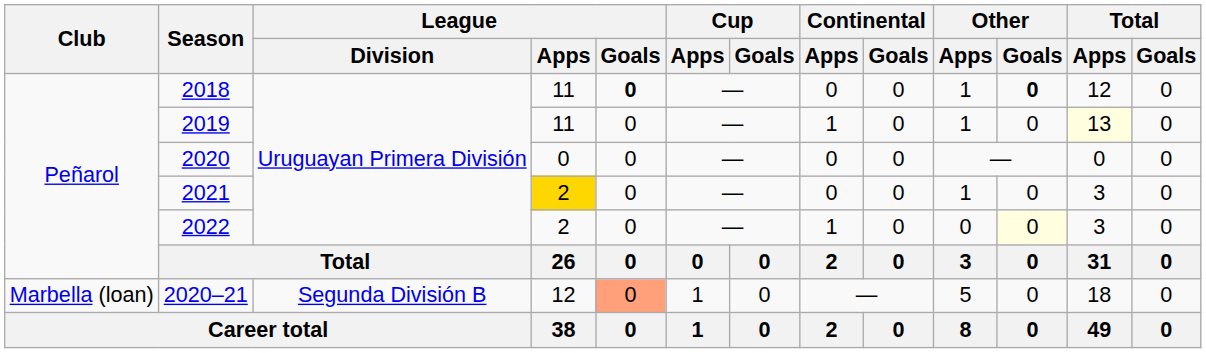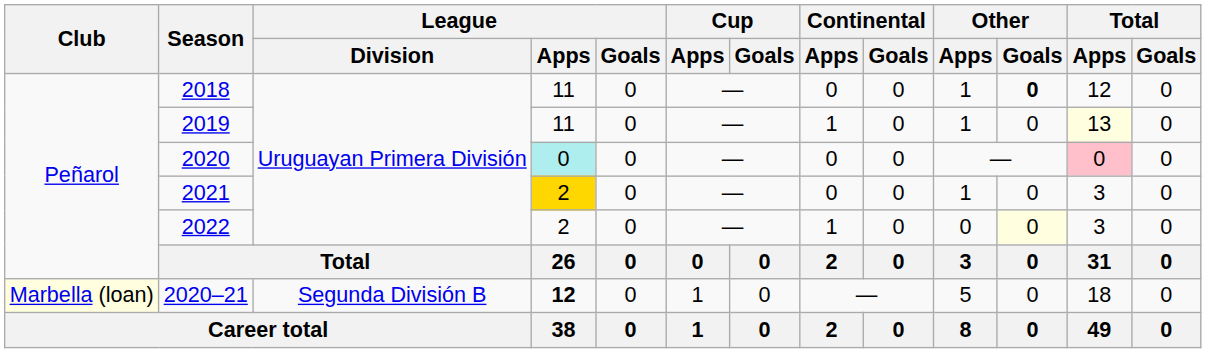(631, 90) bold -> (631, 90) normal
(564, 158) no background -> (564, 158) paleturquoise background
(1099, 158) no background -> (1099, 158) pink background
(82, 295) no background -> (82, 295) lightyellow background
(564, 295) normal -> (564, 295) bold
(631, 295) lightsalmon background -> (631, 295) no background
